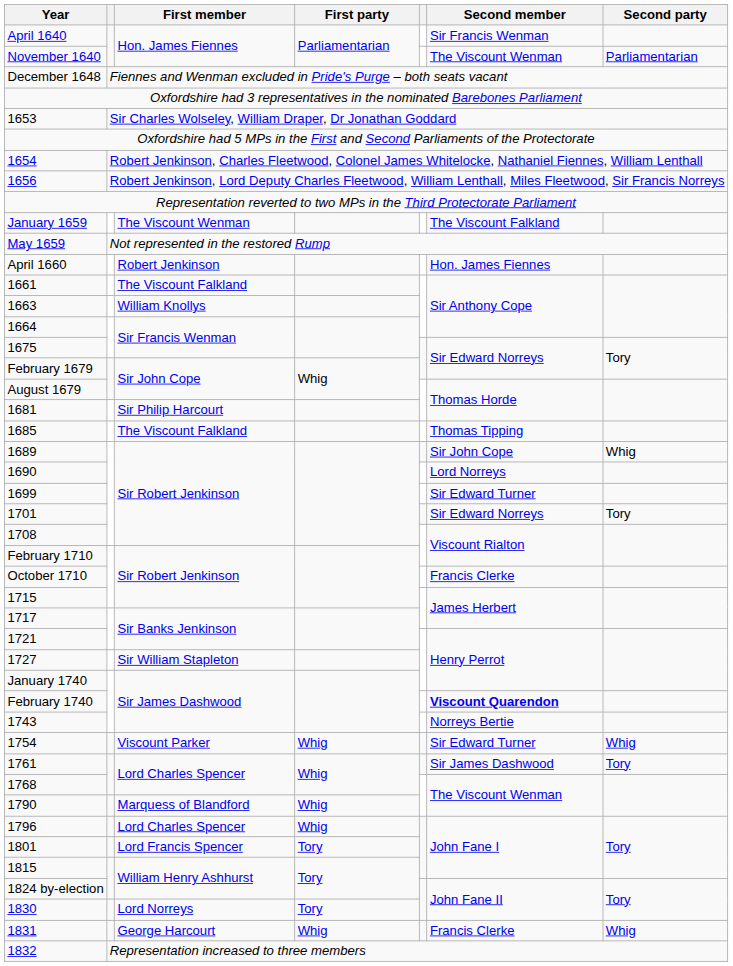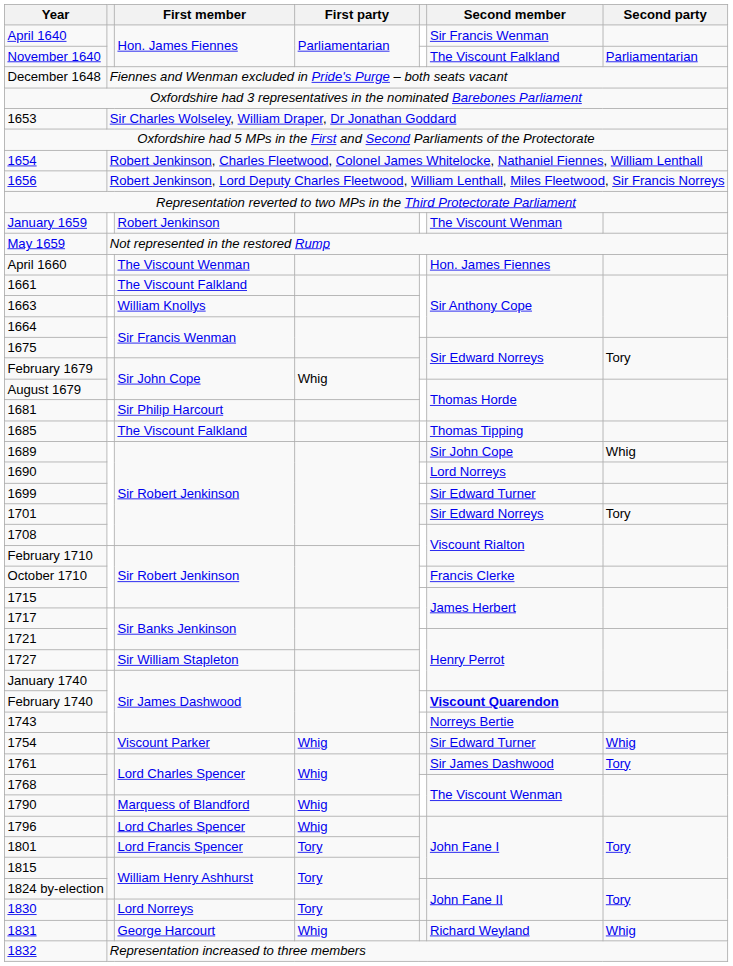(496, 56) The Viscount Wenman -> (495, 56) The Viscount Falkland
(184, 222) The Viscount Wenman -> (169, 222) Robert Jenkinson
(495, 222) The Viscount Falkland -> (496, 222) The Viscount Wenman
(169, 264) Robert Jenkinson -> (184, 264) The Viscount Wenman
(472, 930) Francis Clerke -> (480, 930) Richard Weyland
